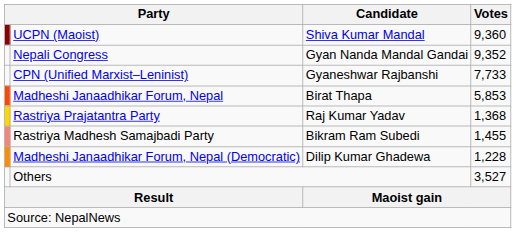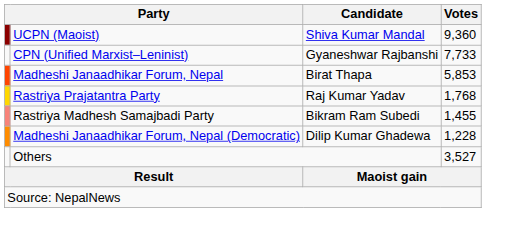- row: (61, 55)
(490, 116) 1,368 -> (460, 95) 1,768
